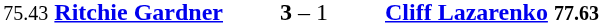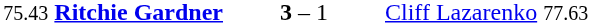(492, 11) bold -> (487, 11) normal
